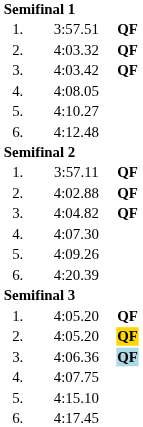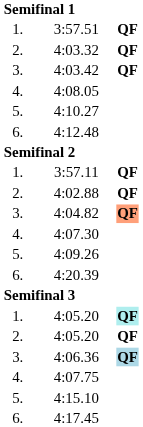(128, 213) no background -> (128, 213) lightsalmon background
(128, 316) no background -> (128, 316) paleturquoise background
(128, 336) gold background -> (128, 336) no background
